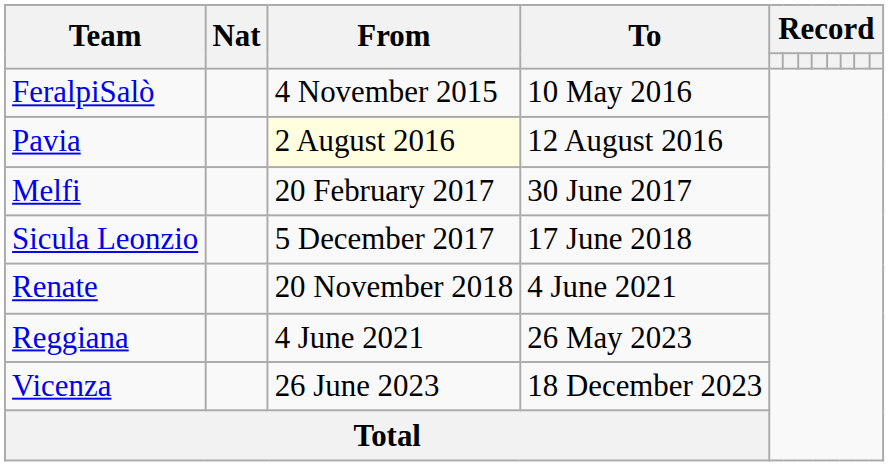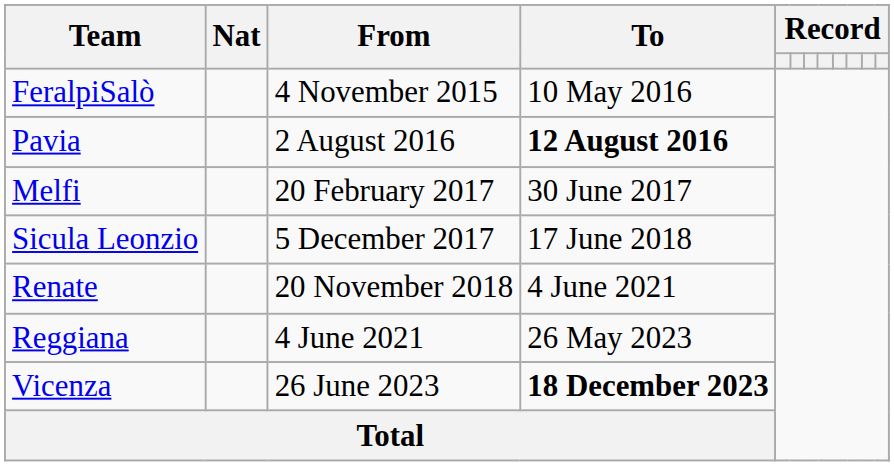(365, 141) lightyellow background -> (365, 141) no background
(625, 141) normal -> (628, 141) bold
(645, 386) normal -> (648, 386) bold
